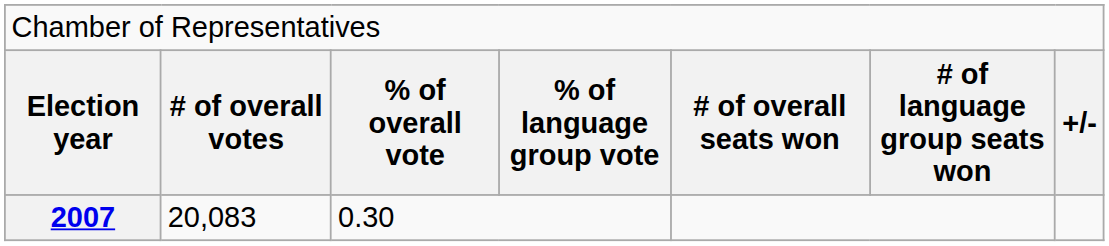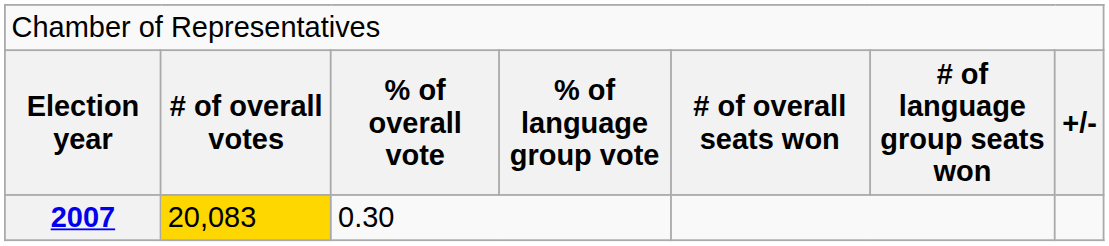(212, 217) no background -> (212, 217) gold background
